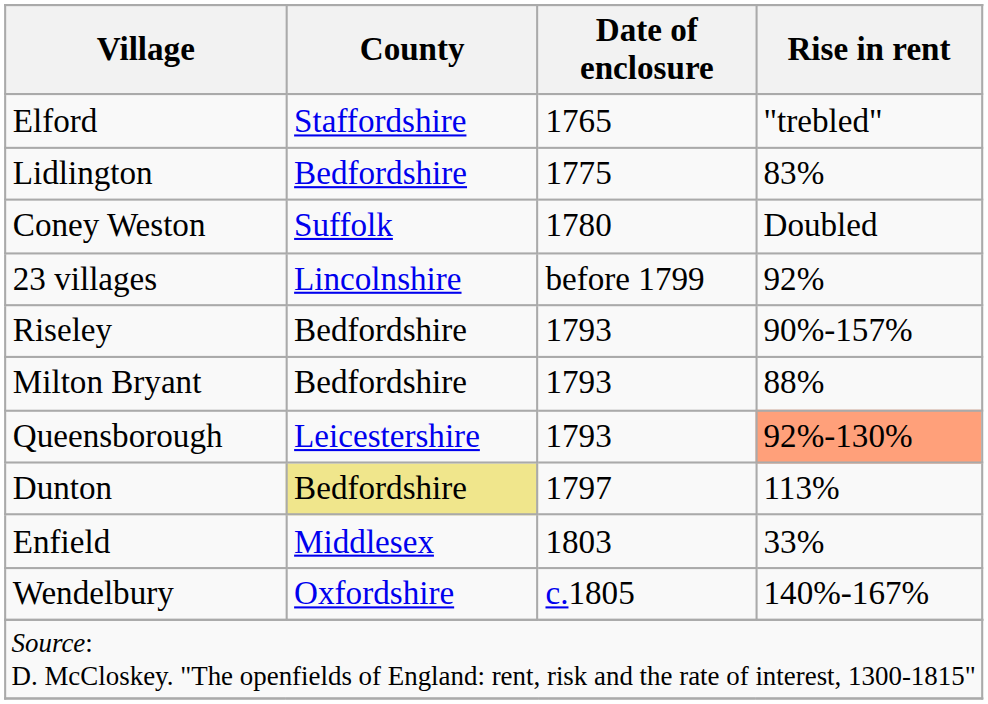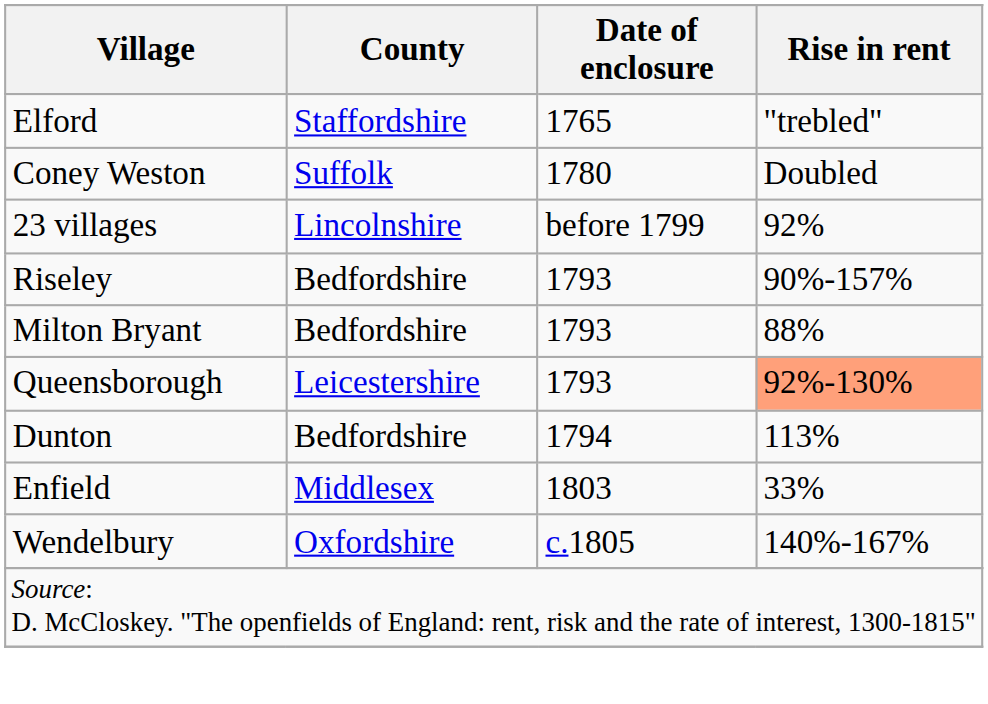- row: (83, 173)
(381, 488) khaki background -> (381, 435) no background
(579, 488) 1797 -> (579, 435) 1794
